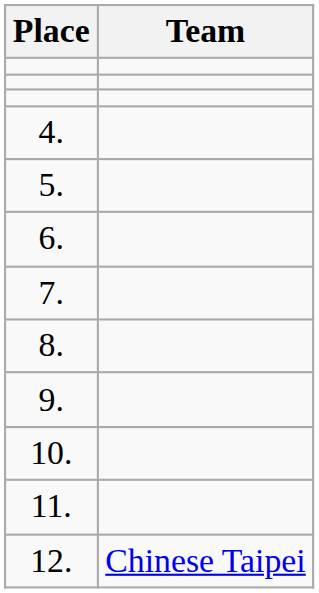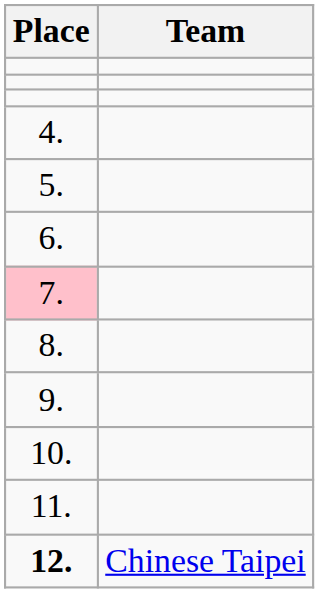(51, 292) no background -> (51, 292) pink background
(51, 559) normal -> (51, 559) bold
